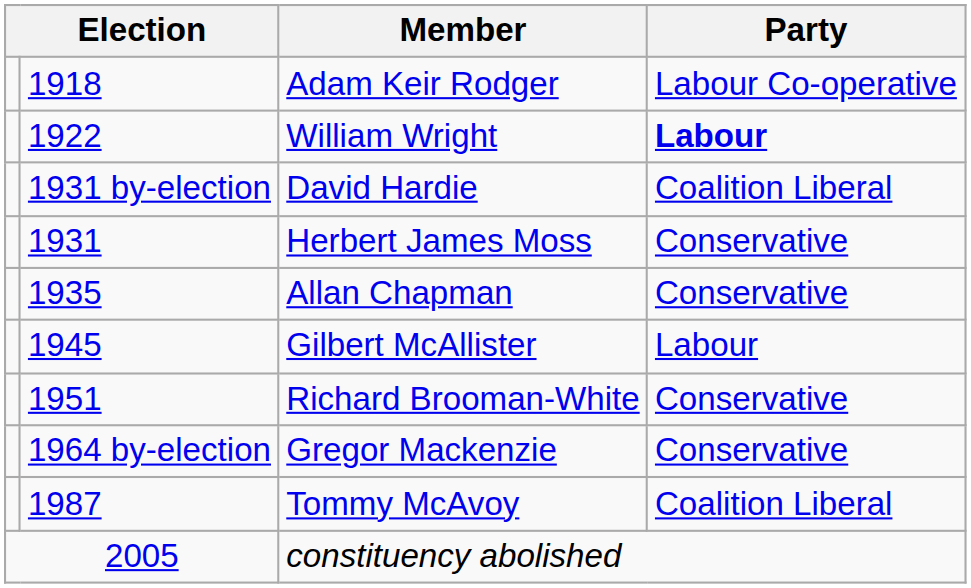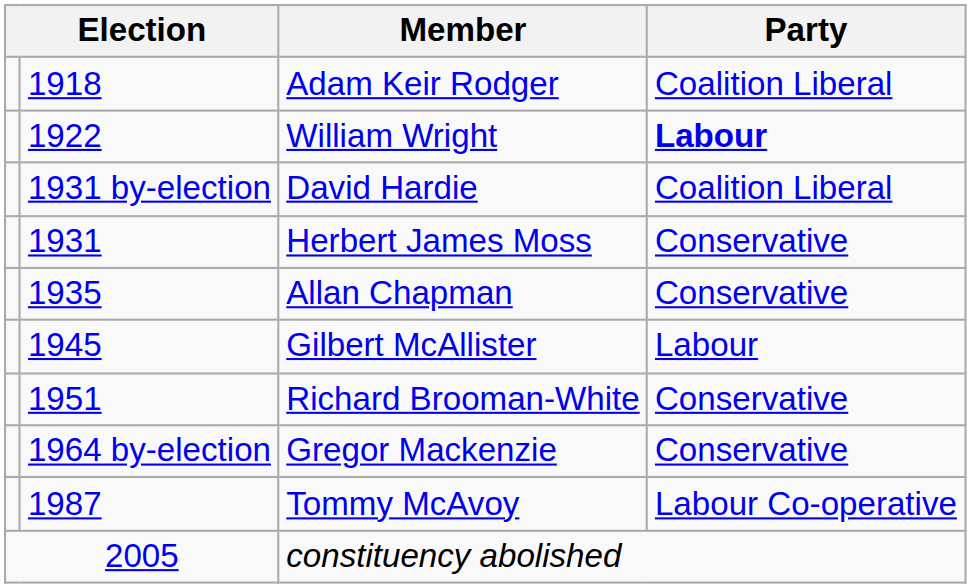(806, 83) Labour Co-operative -> (774, 83) Coalition Liberal
(774, 503) Coalition Liberal -> (806, 503) Labour Co-operative
